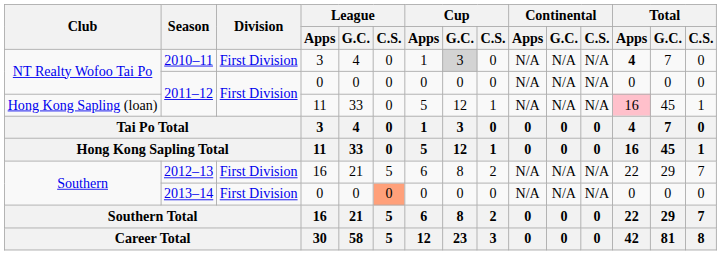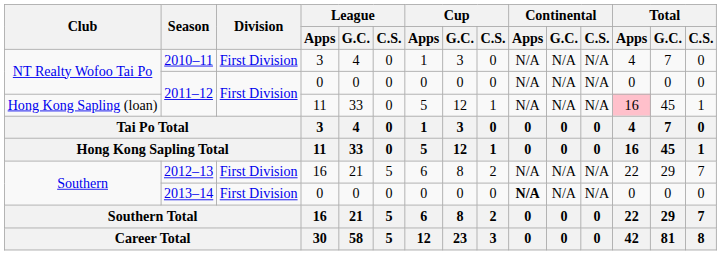(460, 60) lightgrey background -> (460, 60) no background
(632, 60) bold -> (632, 60) normal
(389, 194) lightsalmon background -> (389, 194) no background
(528, 194) normal -> (528, 194) bold
